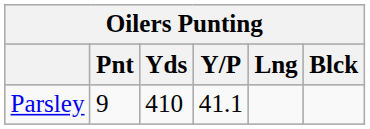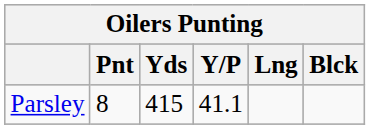(102, 104) 9 -> (102, 104) 8
(164, 104) 410 -> (164, 104) 415
